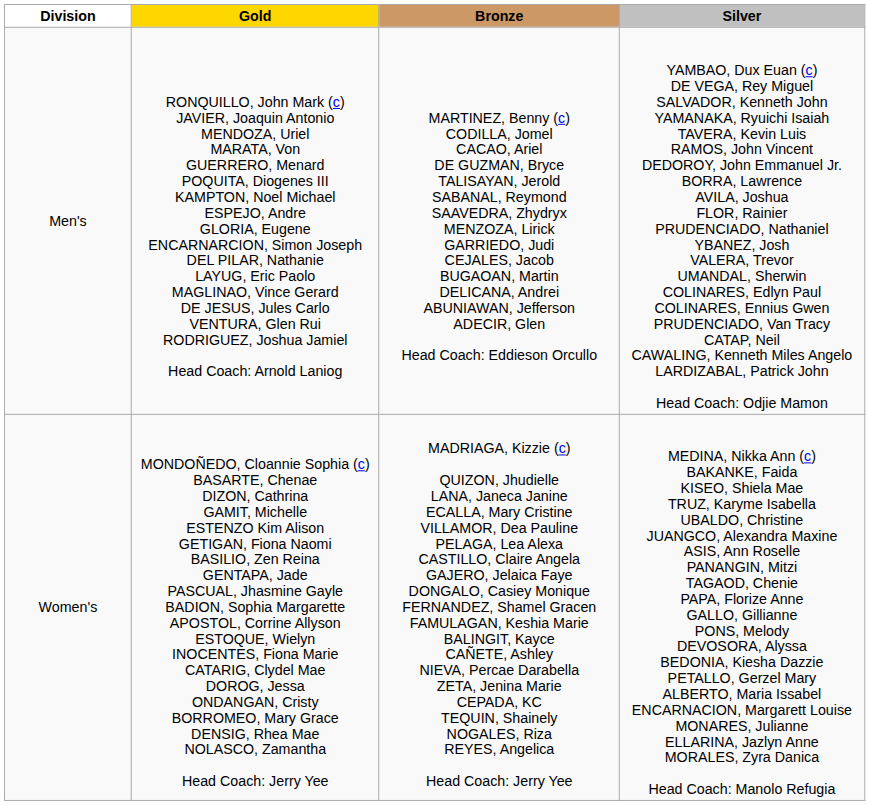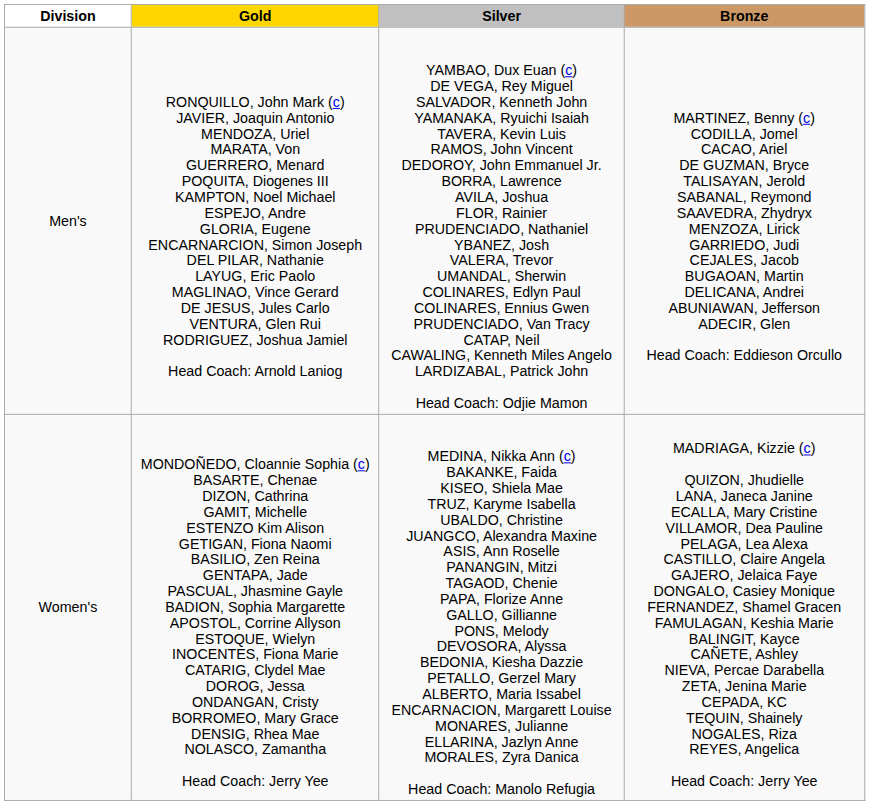columns swapped: (742, 16) <-> (499, 16)
